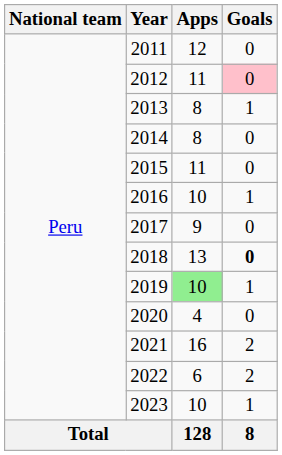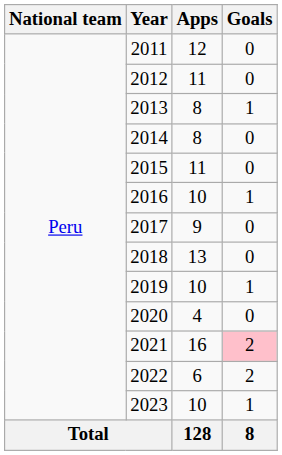(250, 78) pink background -> (250, 78) no background
(250, 256) bold -> (250, 256) normal
(197, 286) lightgreen background -> (197, 286) no background
(250, 345) no background -> (250, 345) pink background
